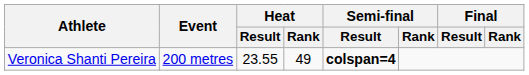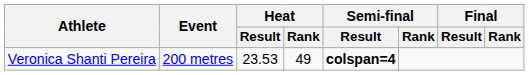(260, 59) 23.55 -> (260, 59) 23.53
